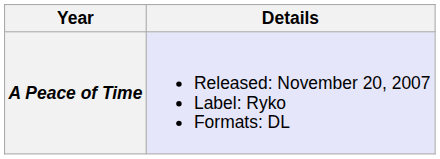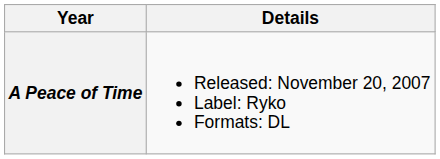(290, 103) lavender background -> (290, 103) no background
